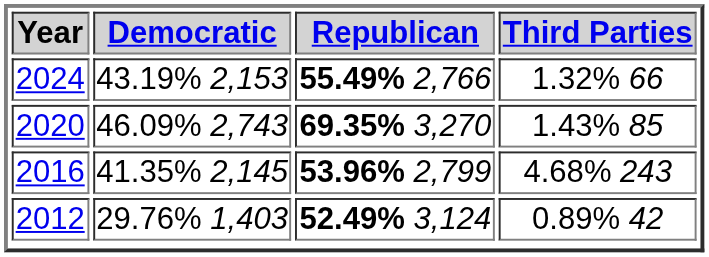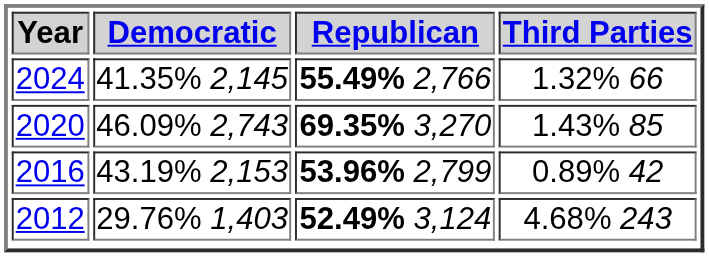(192, 79) 43.19% 2,153 -> (192, 79) 41.35% 2,145
(192, 172) 41.35% 2,145 -> (192, 172) 43.19% 2,153
(598, 172) 4.68% 243 -> (598, 172) 0.89% 42
(598, 218) 0.89% 42 -> (598, 218) 4.68% 243
